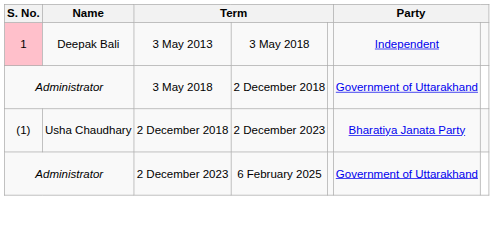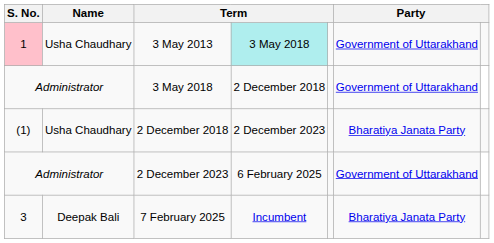(88, 44) Deepak Bali -> (88, 44) Usha Chaudhary
(279, 44) no background -> (279, 44) paleturquoise background
(407, 44) Independent -> (407, 44) Government of Uttarakhand
+ row: (183, 217)
